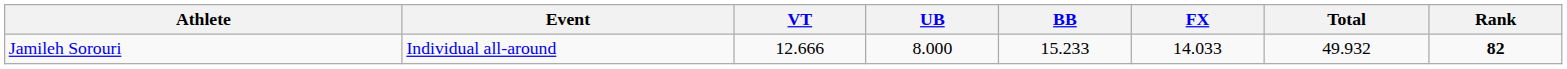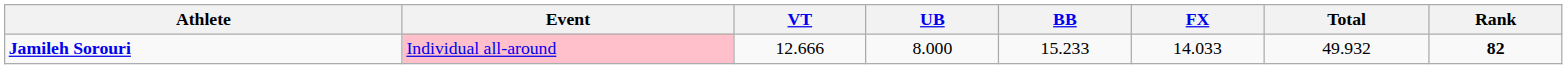(65, 48) normal -> (70, 48) bold
(481, 48) no background -> (481, 48) pink background
